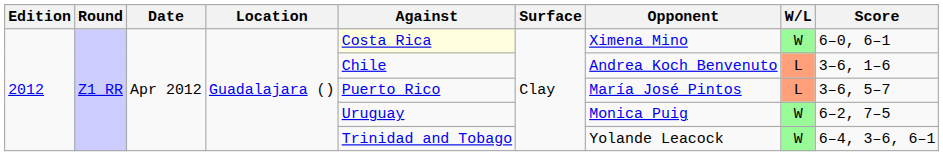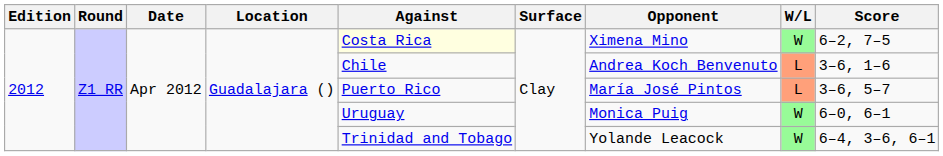(855, 41) 6–0, 6–1 -> (855, 41) 6–2, 7–5
(855, 114) 6–2, 7–5 -> (855, 114) 6–0, 6–1
